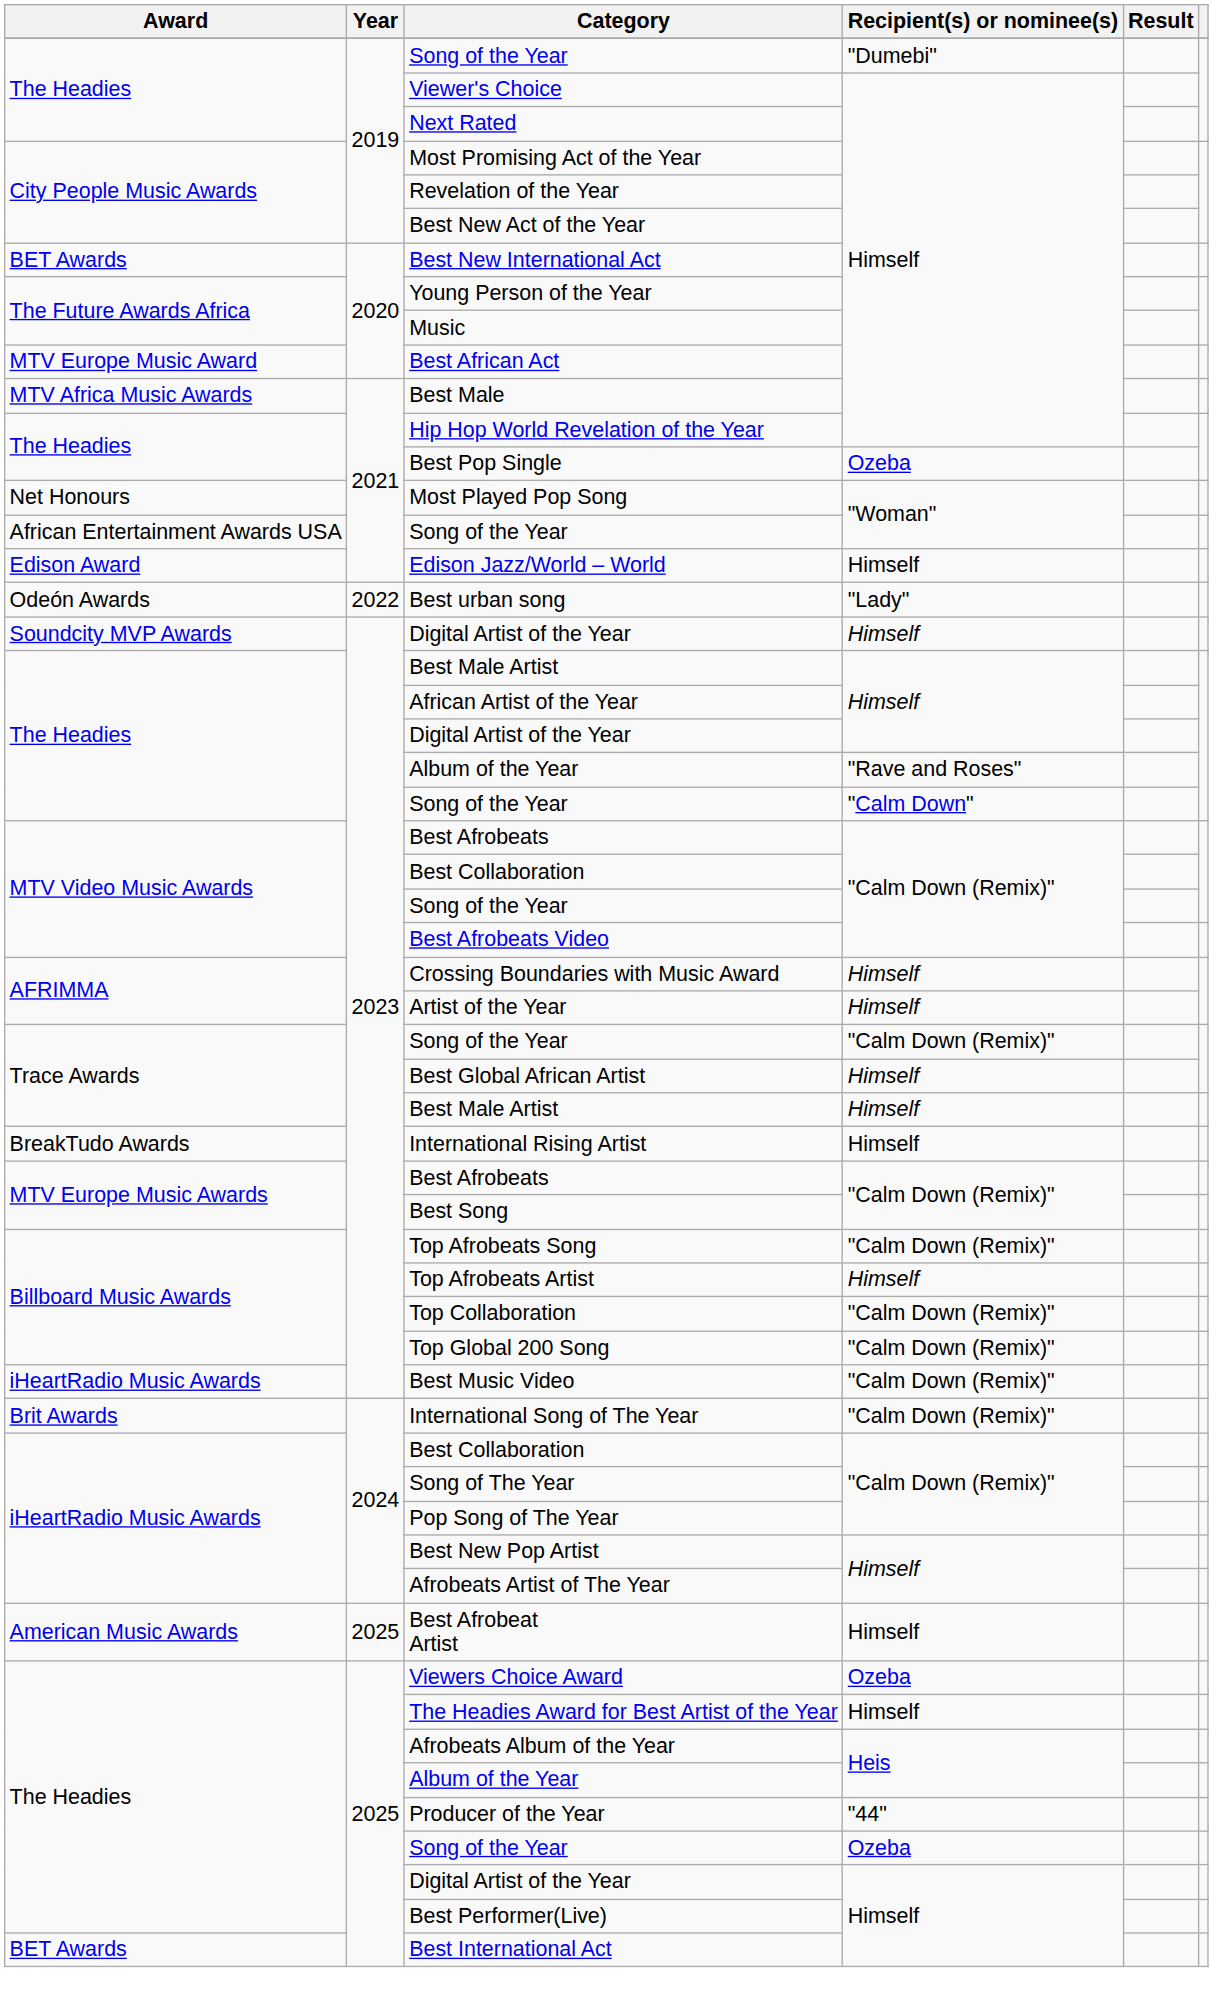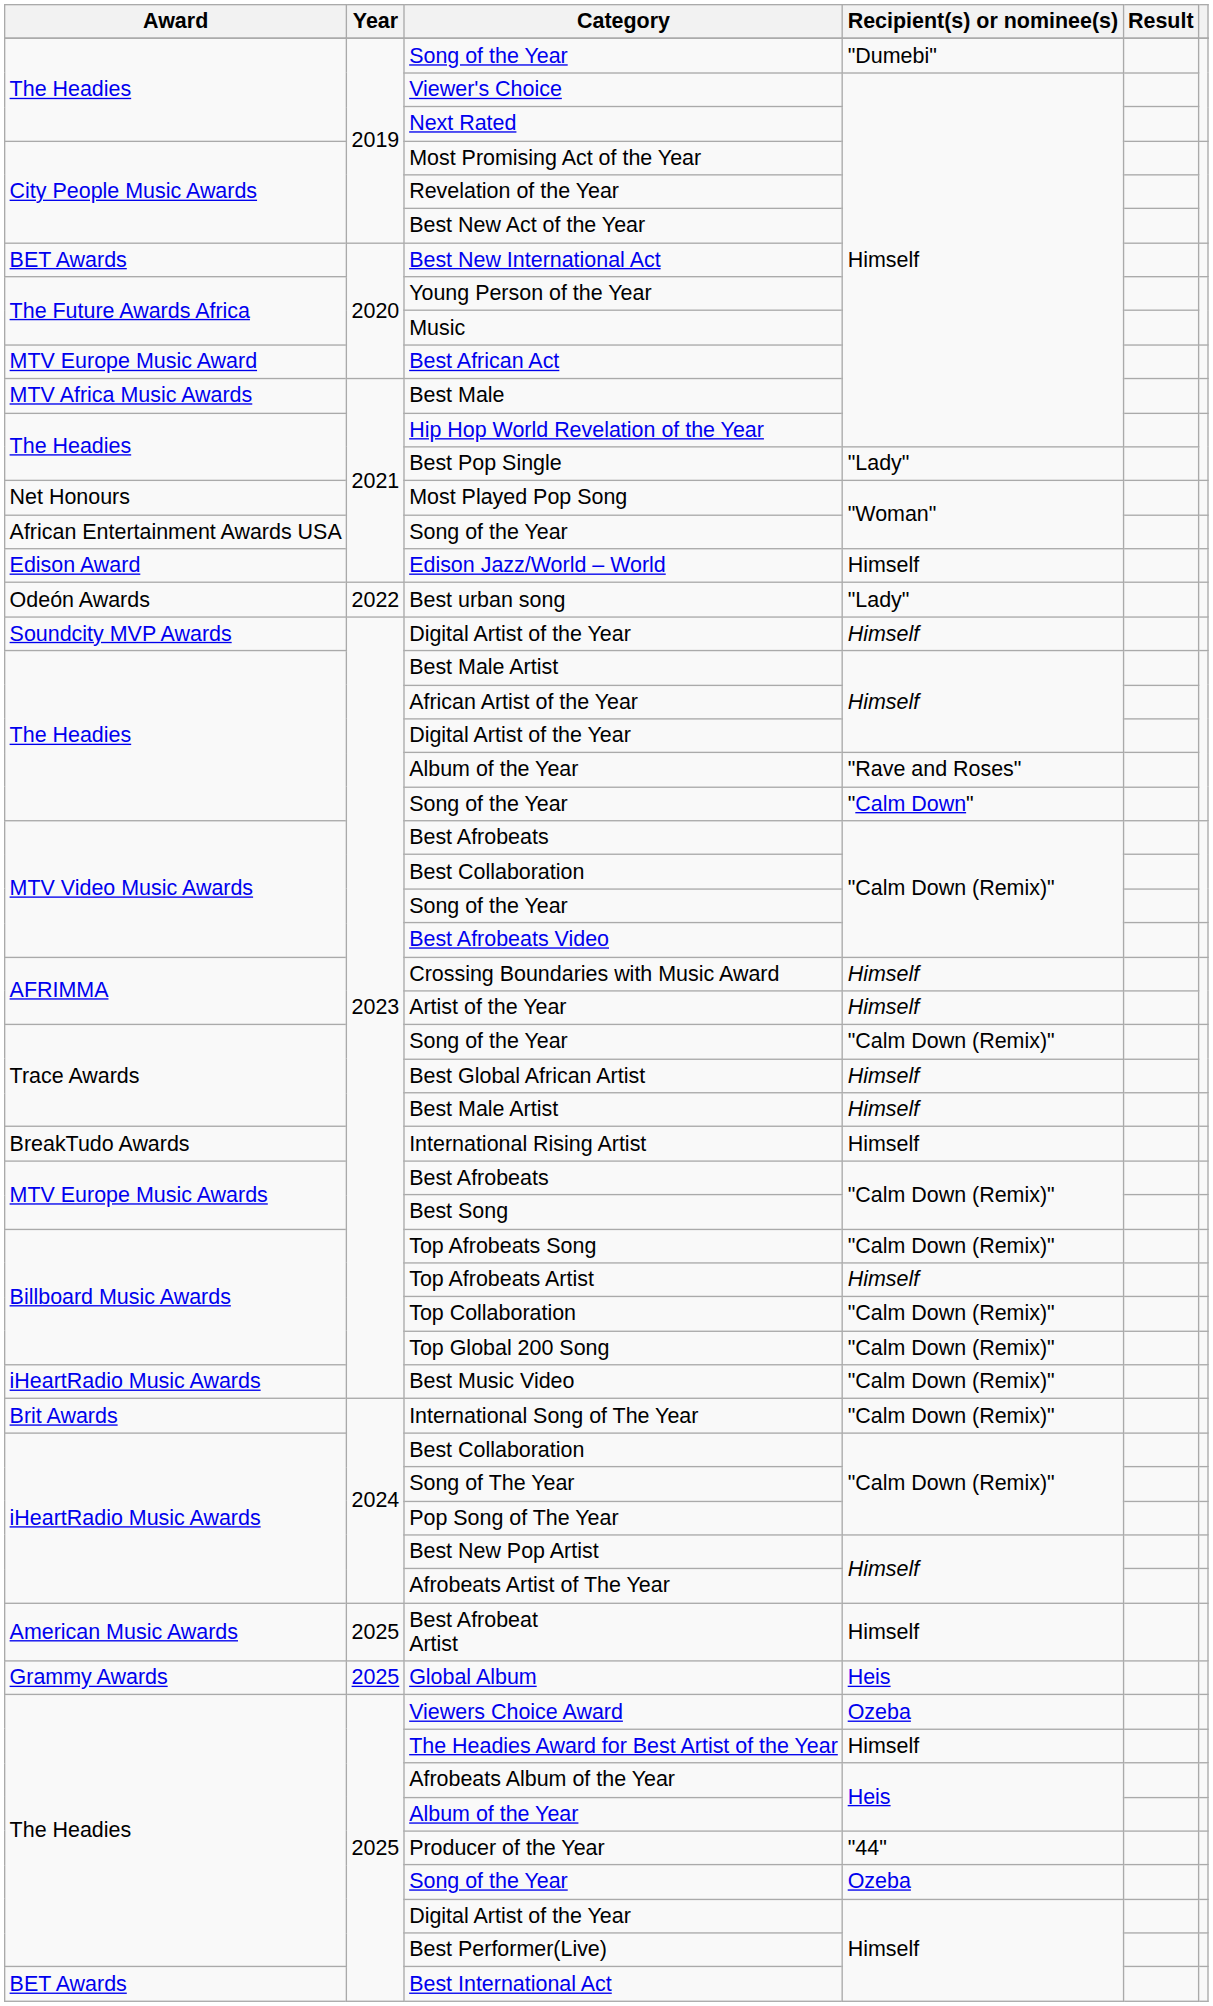(879, 463) Ozeba -> (879, 463) "Lady"
+ row: (89, 1677)
